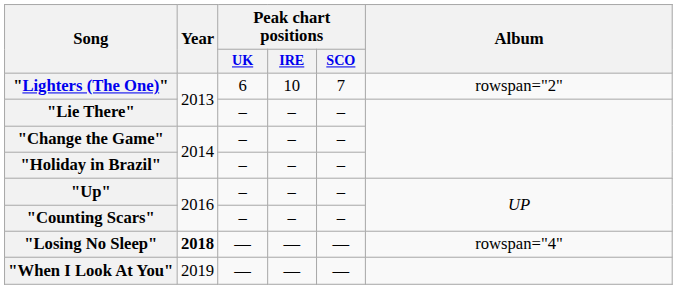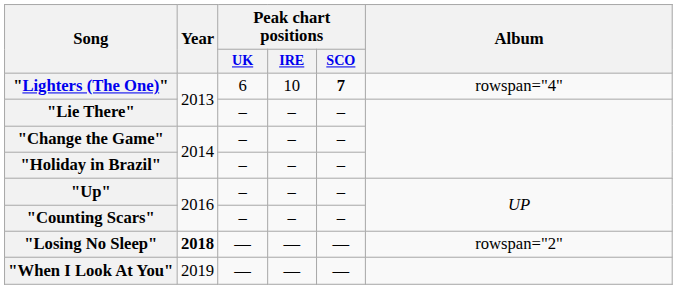(341, 86) normal -> (341, 86) bold
(519, 86) rowspan="2" -> (519, 86) rowspan="4"
(519, 244) rowspan="4" -> (519, 244) rowspan="2"
